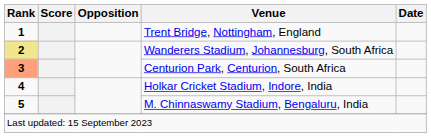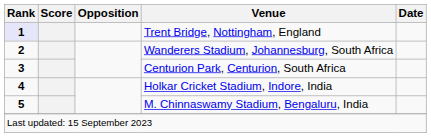(21, 31) no background -> (21, 31) lavender background
(21, 50) khaki background -> (21, 50) no background
(21, 68) lightsalmon background -> (21, 68) no background
